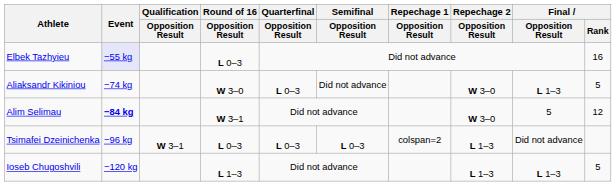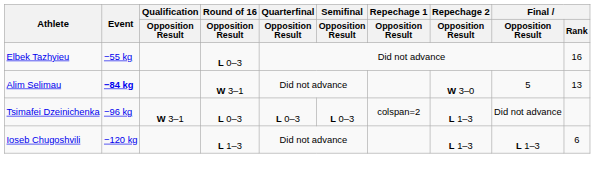(118, 57) lavender background -> (118, 57) no background
- row: (46, 85)
(598, 112) 12 -> (577, 85) 13
(598, 168) 5 -> (577, 140) 6
